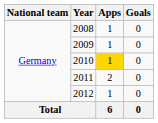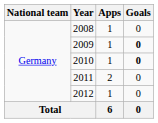(138, 45) normal -> (138, 45) bold
(110, 61) gold background -> (110, 61) no background
(138, 61) normal -> (138, 61) bold
